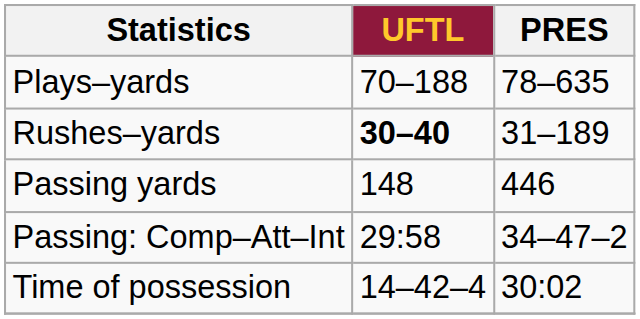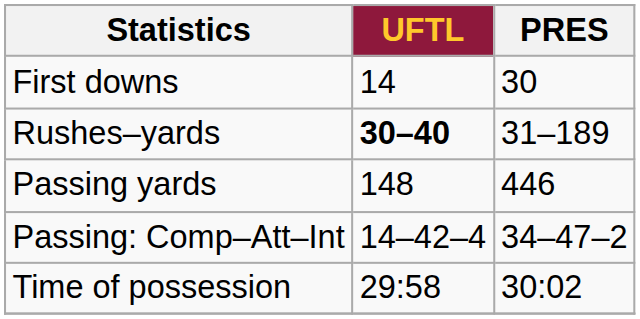+ row: (96, 81)
- row: (101, 81)
(400, 236) 29:58 -> (423, 236) 14–42–4
(423, 287) 14–42–4 -> (400, 287) 29:58
